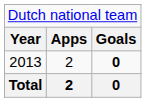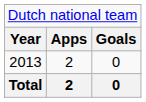(116, 62) bold -> (116, 62) normal
